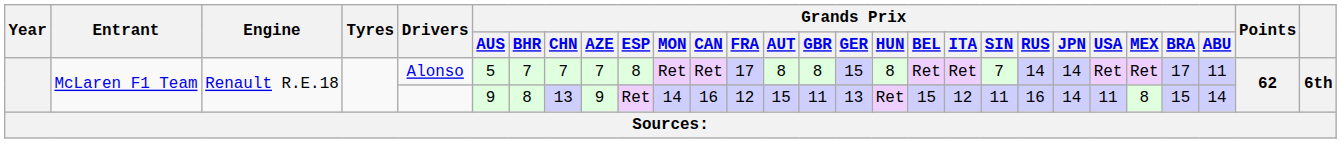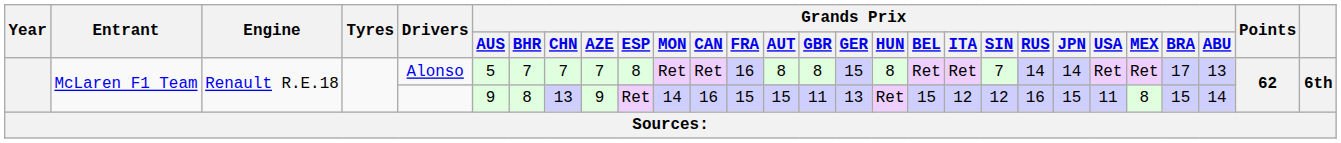(745, 71) 17 -> (745, 71) 16
(1217, 71) 11 -> (1217, 71) 13
(745, 98) 12 -> (745, 98) 15
(999, 98) 11 -> (999, 98) 12
(1072, 98) 14 -> (1072, 98) 15
